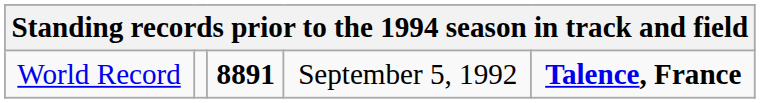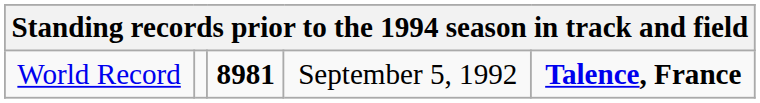(246, 73) 8891 -> (246, 73) 8981
